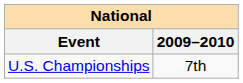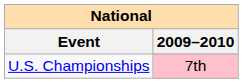(196, 66) no background -> (196, 66) pink background
